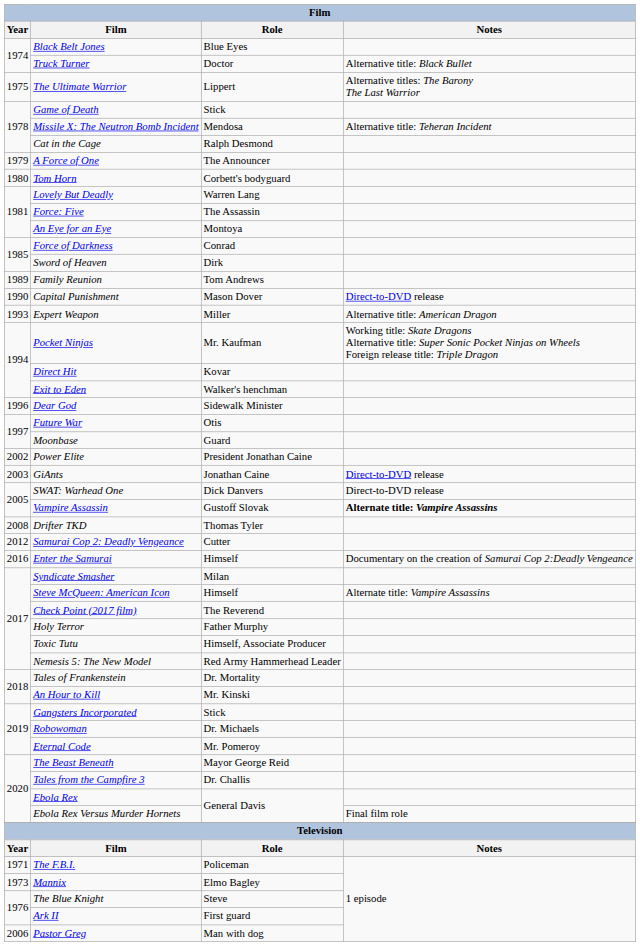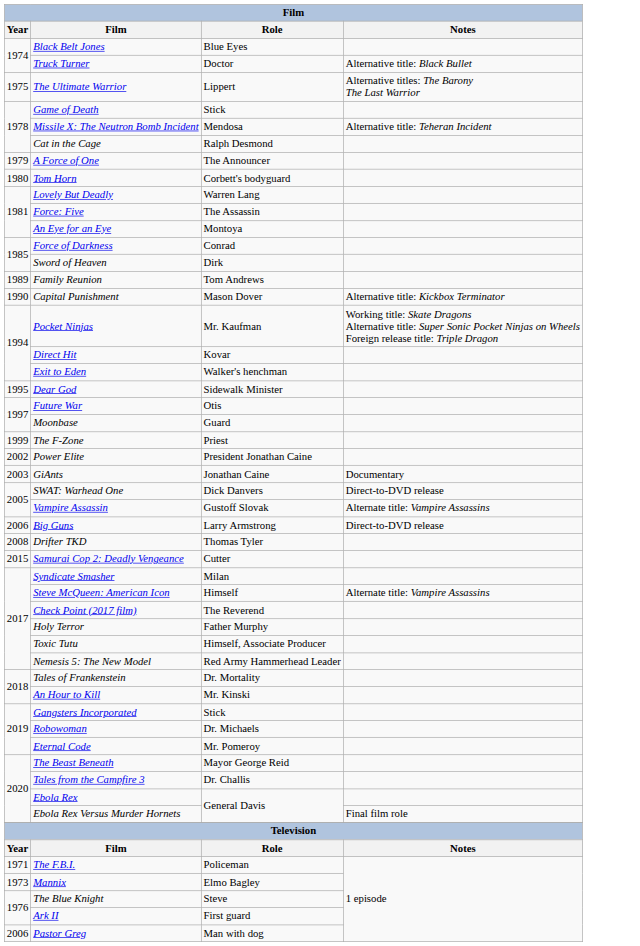(395, 297) Direct-to-DVD release -> (425, 297) Alternative title: Kickbox Terminator
- row: (66, 314)
(18, 406) 1996 -> (18, 389) 1995
+ row: (58, 440)
(395, 474) Direct-to-DVD release -> (375, 474) Documentary
(422, 508) bold -> (418, 508) normal
+ row: (53, 525)
(18, 542) 2012 -> (18, 559) 2015
- row: (72, 559)
